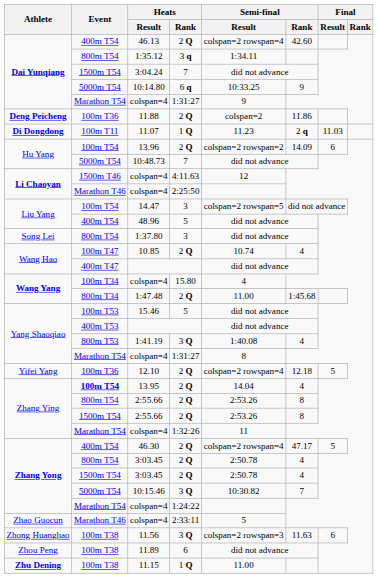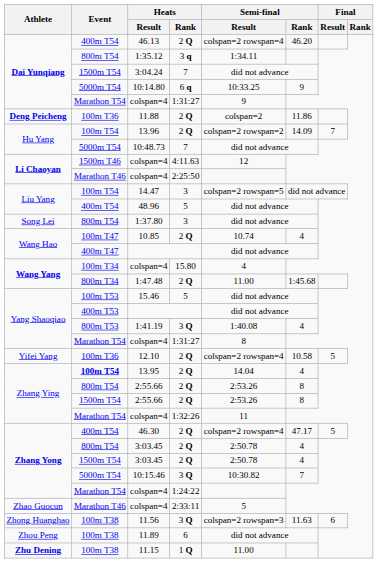(302, 42) 42.60 -> (302, 42) 46.20
- row: (38, 132)
(333, 147) 6 -> (333, 132) 7
(302, 371) 12.18 -> (302, 356) 10.58
